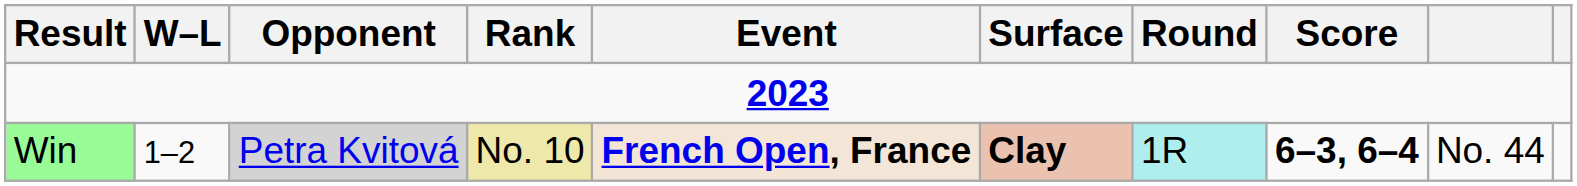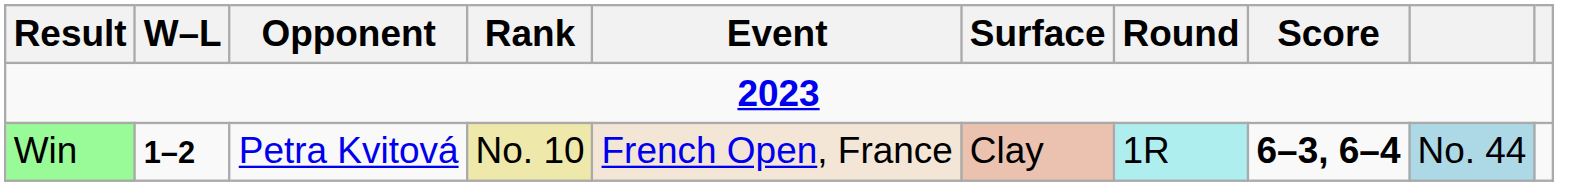(169, 153) normal -> (169, 151) bold
(349, 151) lightgrey background -> (349, 151) no background
(786, 151) bold -> (777, 151) normal
(1027, 151) bold -> (1007, 151) normal
(1490, 151) no background -> (1472, 151) lightblue background
